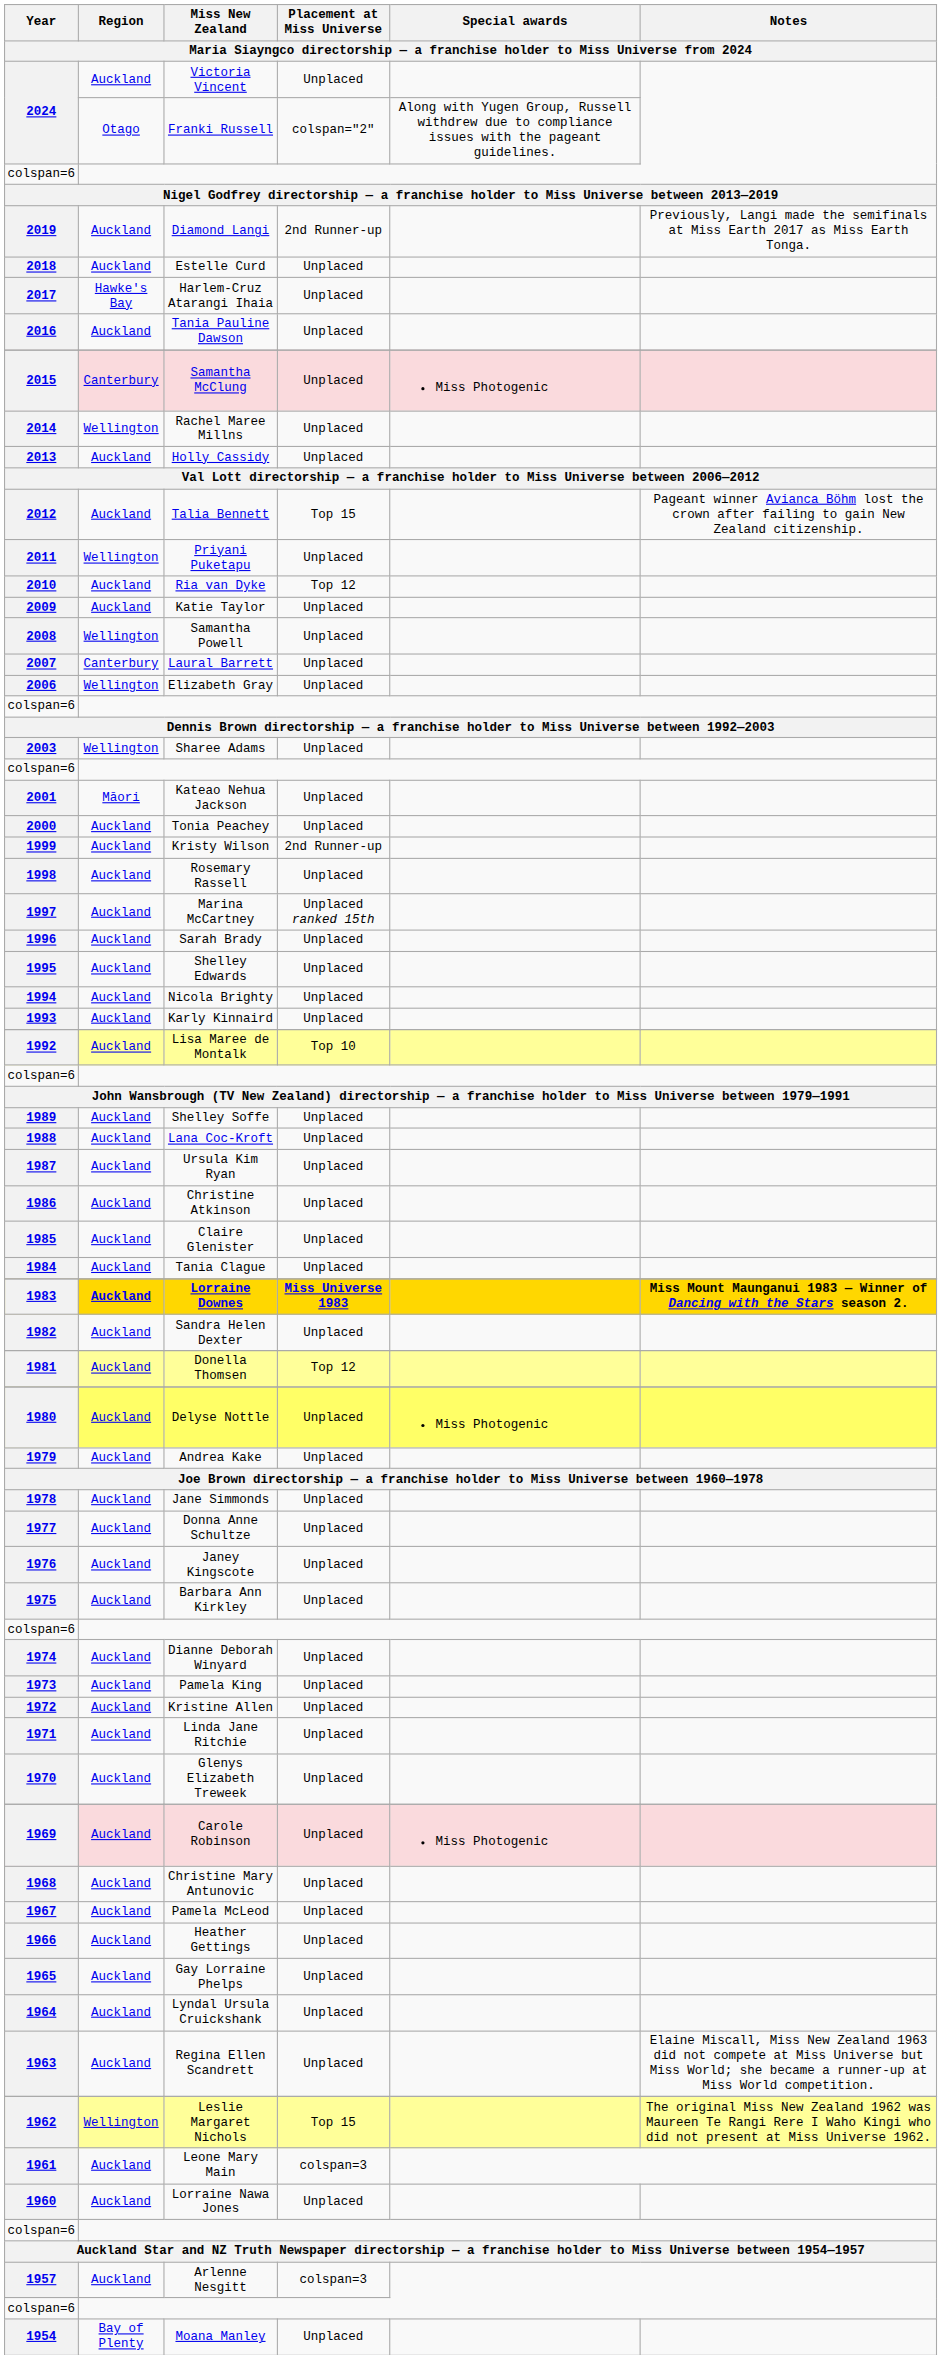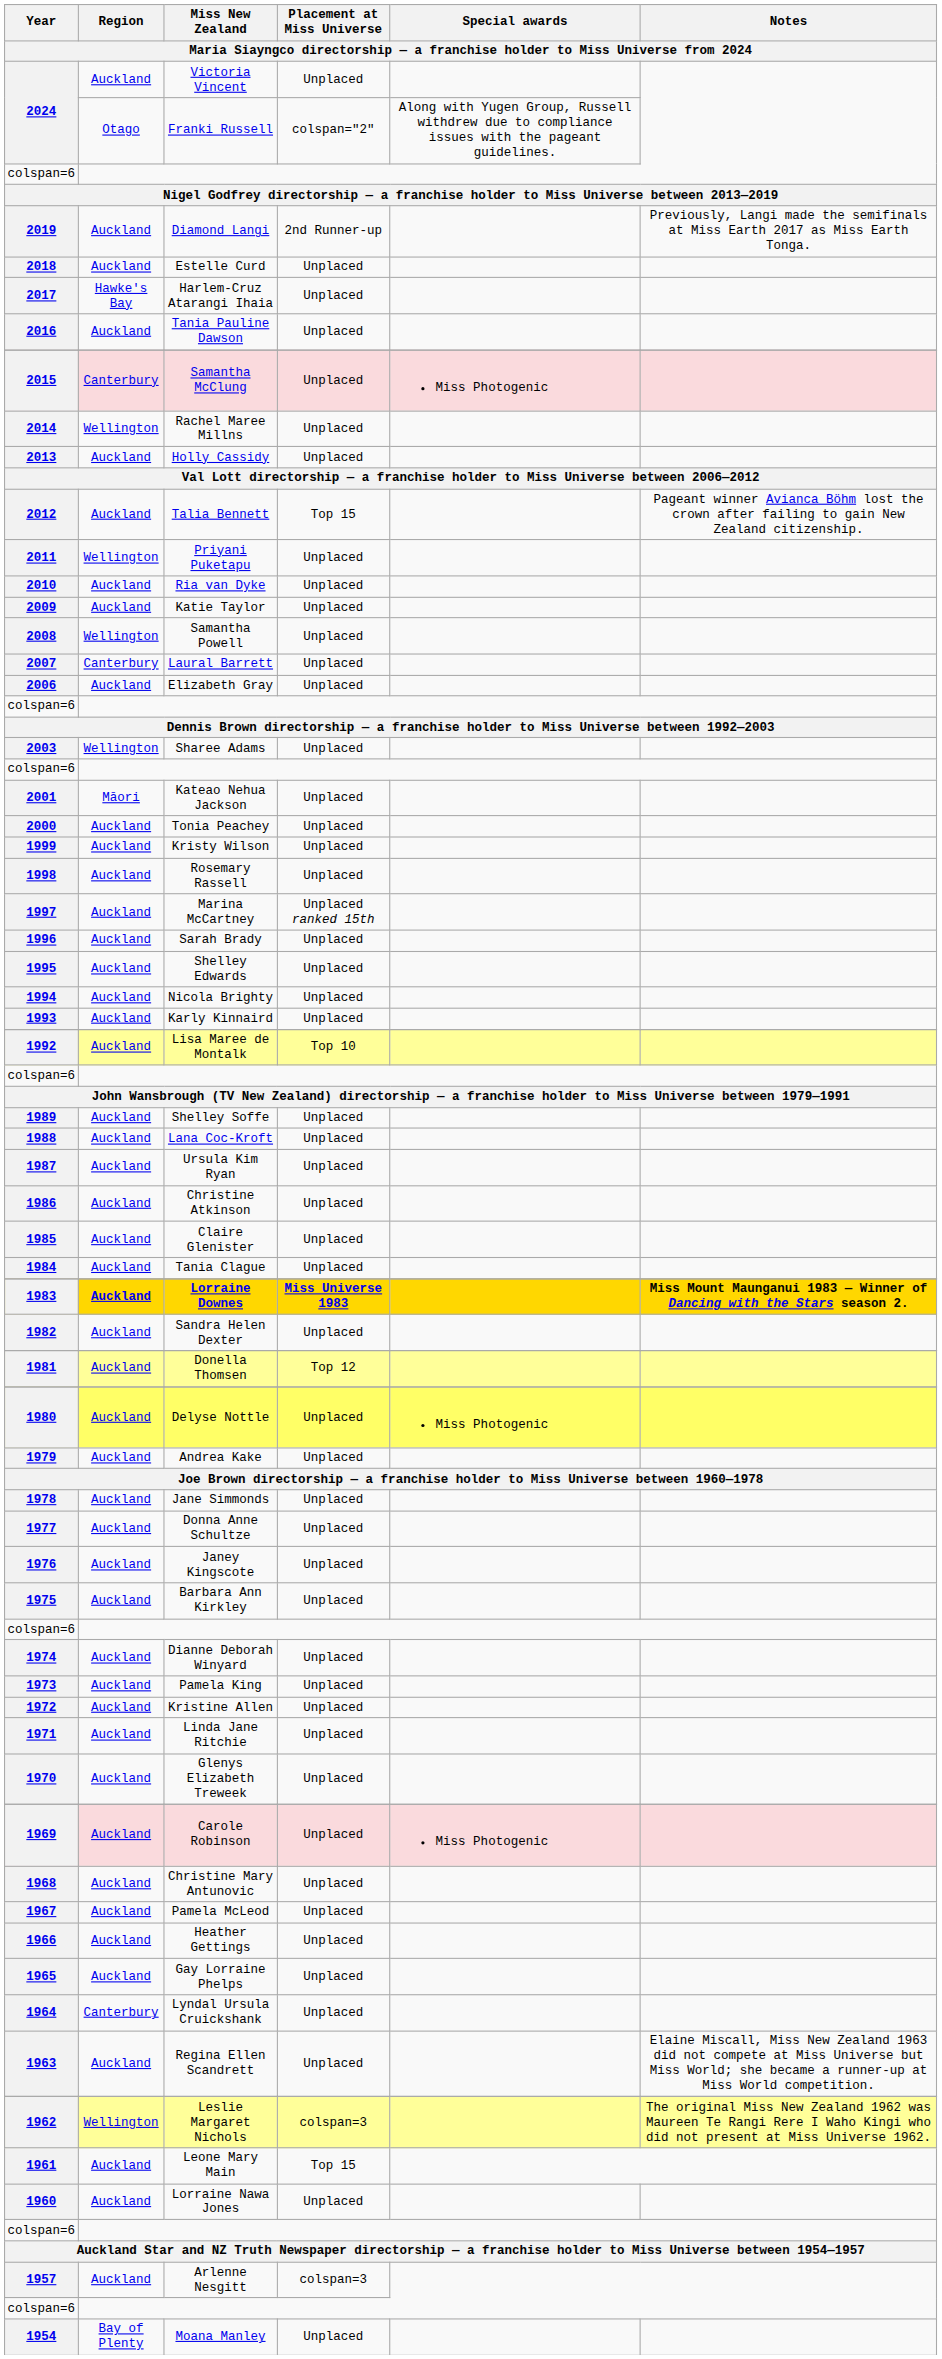(333, 586) Top 12 -> (333, 586) Unplaced
(121, 685) Wellington -> (121, 685) Auckland
(333, 847) 2nd Runner-up -> (333, 847) Unplaced
(121, 2013) Auckland -> (121, 2013) Canterbury
(333, 2122) Top 15 -> (333, 2122) colspan=3
(333, 2166) colspan=3 -> (333, 2166) Top 15
